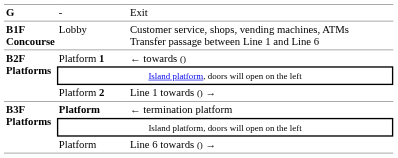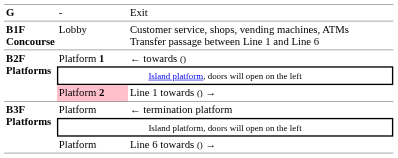(82, 93) no background -> (82, 93) pink background
(79, 110) bold -> (78, 110) normal
